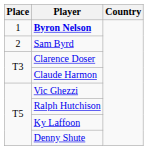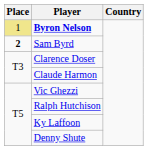(18, 28) no background -> (18, 28) khaki background
(18, 43) normal -> (18, 43) bold
